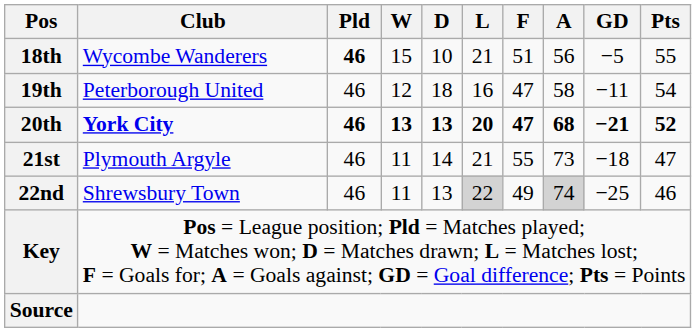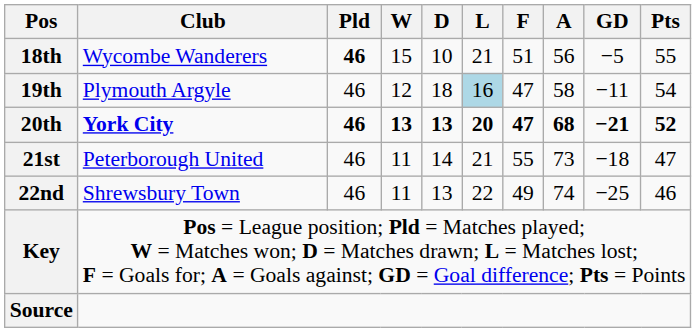(173, 90) Peterborough United -> (157, 90) Plymouth Argyle
(482, 90) no background -> (482, 90) lightblue background
(157, 158) Plymouth Argyle -> (173, 158) Peterborough United
(482, 192) lightgrey background -> (482, 192) no background
(564, 192) lightgrey background -> (564, 192) no background
